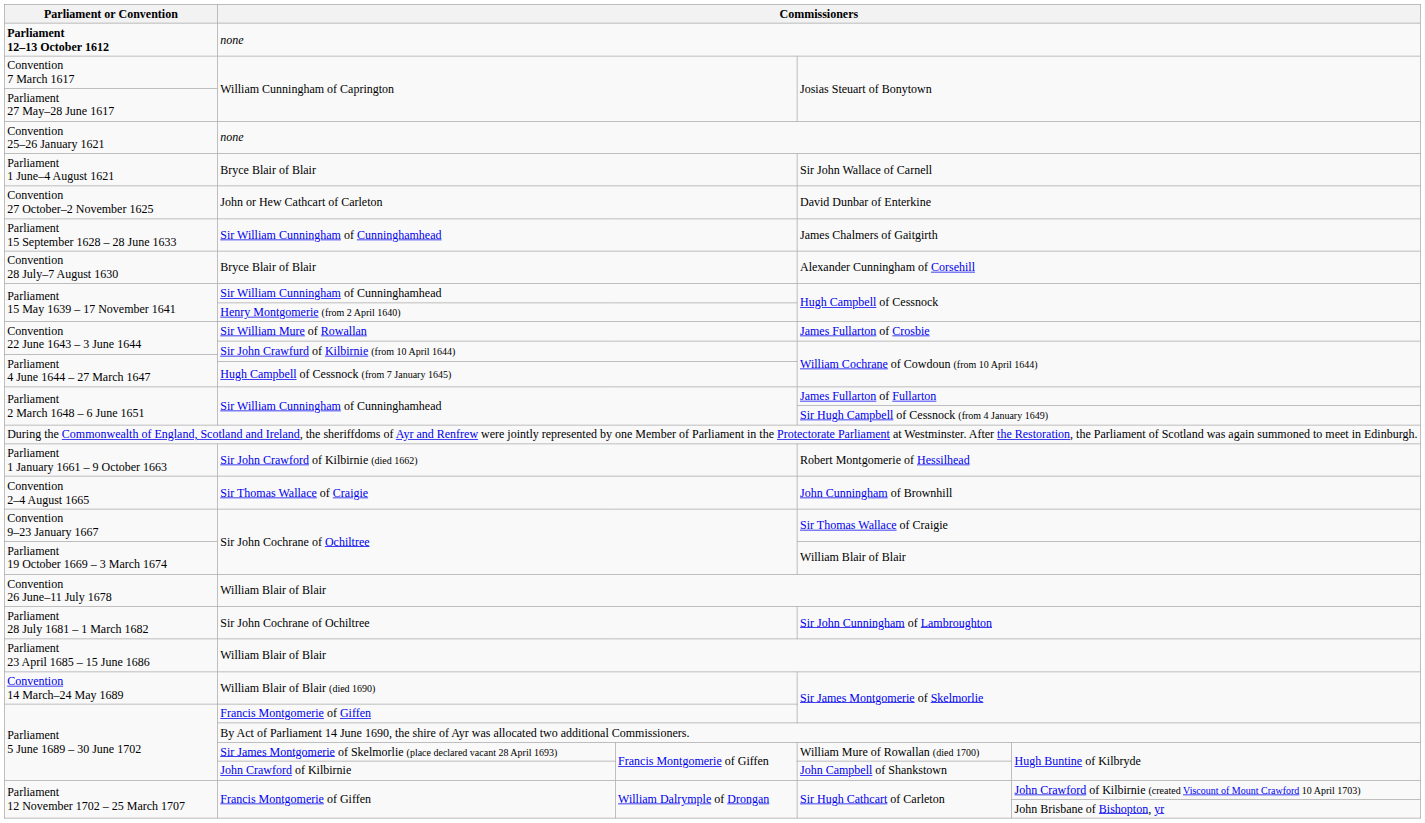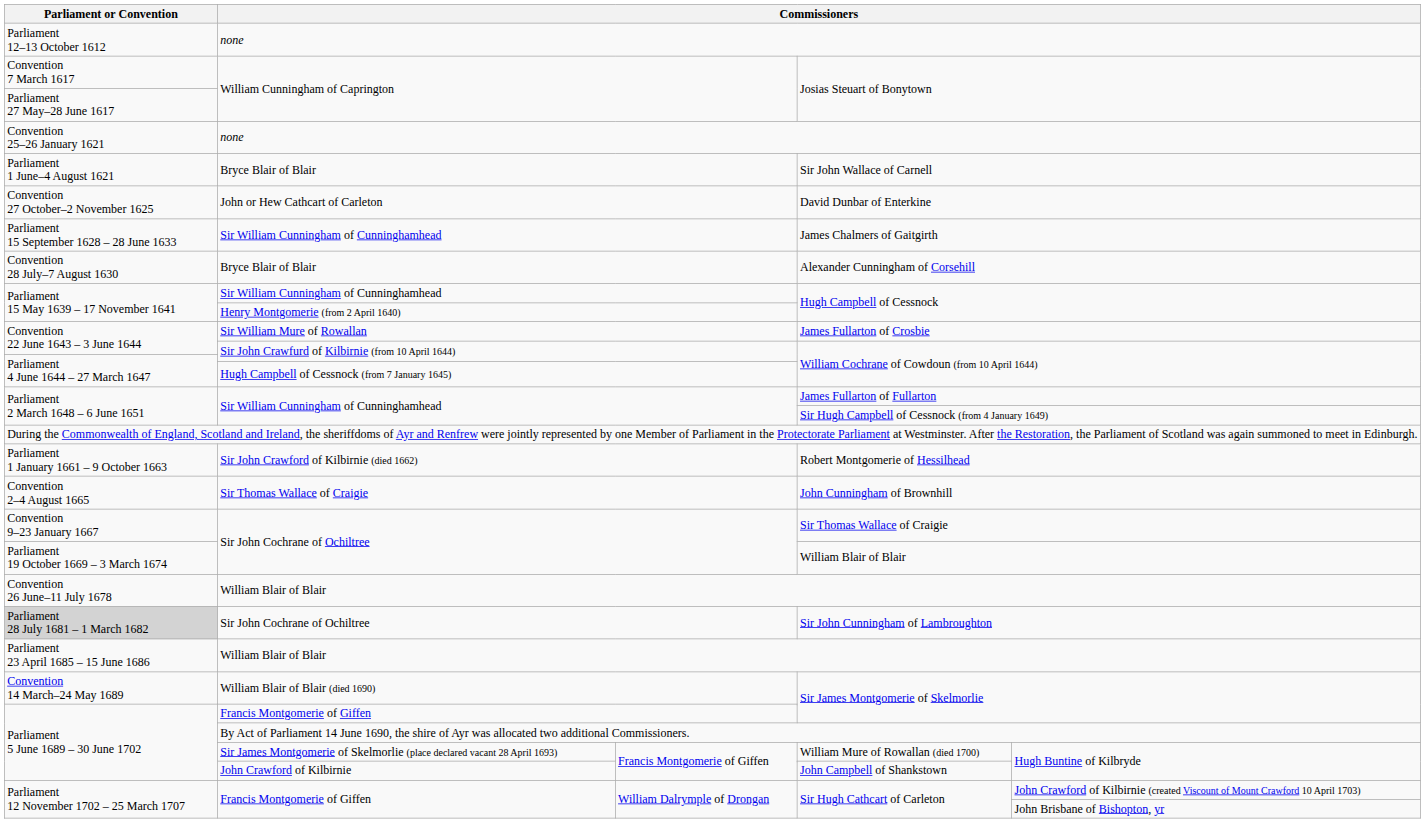(58, 39) bold -> (56, 39) normal
(78, 622) no background -> (78, 622) lightgrey background
